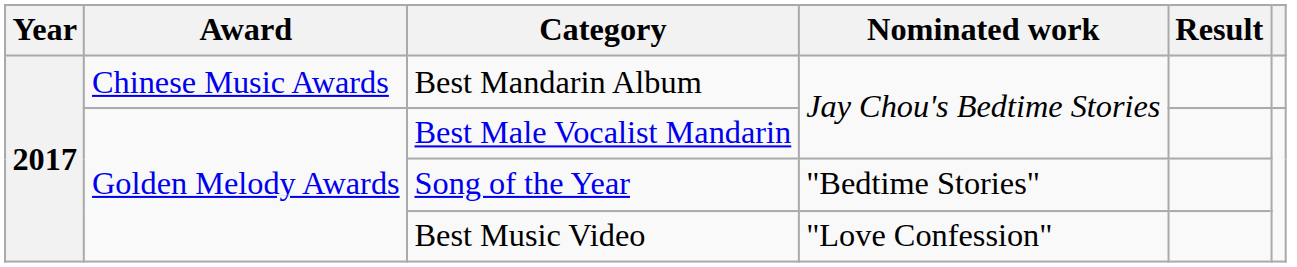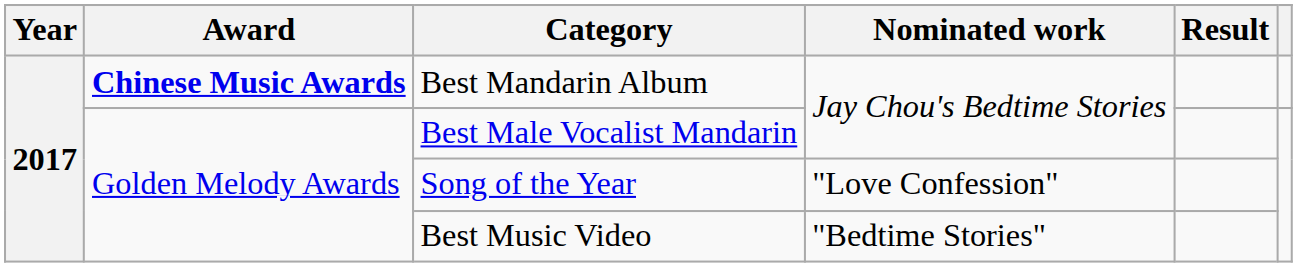(240, 81) normal -> (249, 81) bold
(923, 183) "Bedtime Stories" -> (935, 183) "Love Confession"
(929, 235) "Love Confession" -> (929, 235) "Bedtime Stories"
